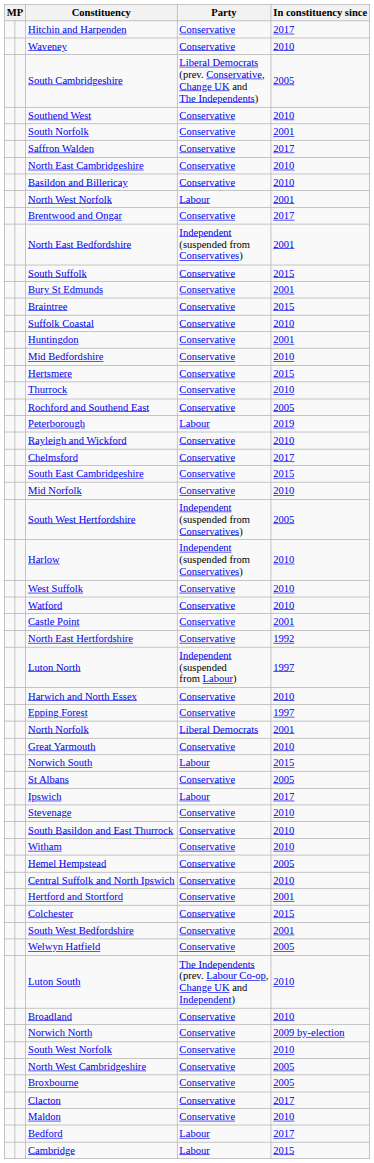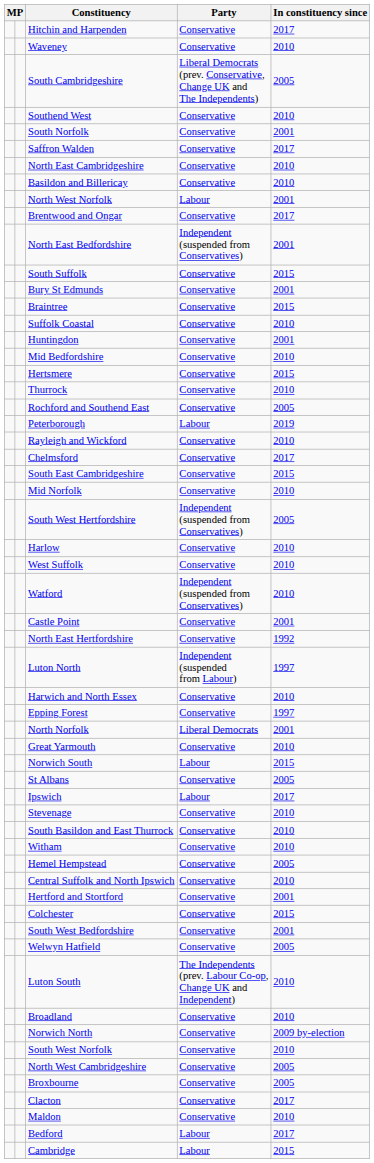(215, 560) Independent (suspended from Conservatives) -> (207, 548) Conservative
(207, 605) Conservative -> (215, 593) Independent (suspended from Conservatives)
